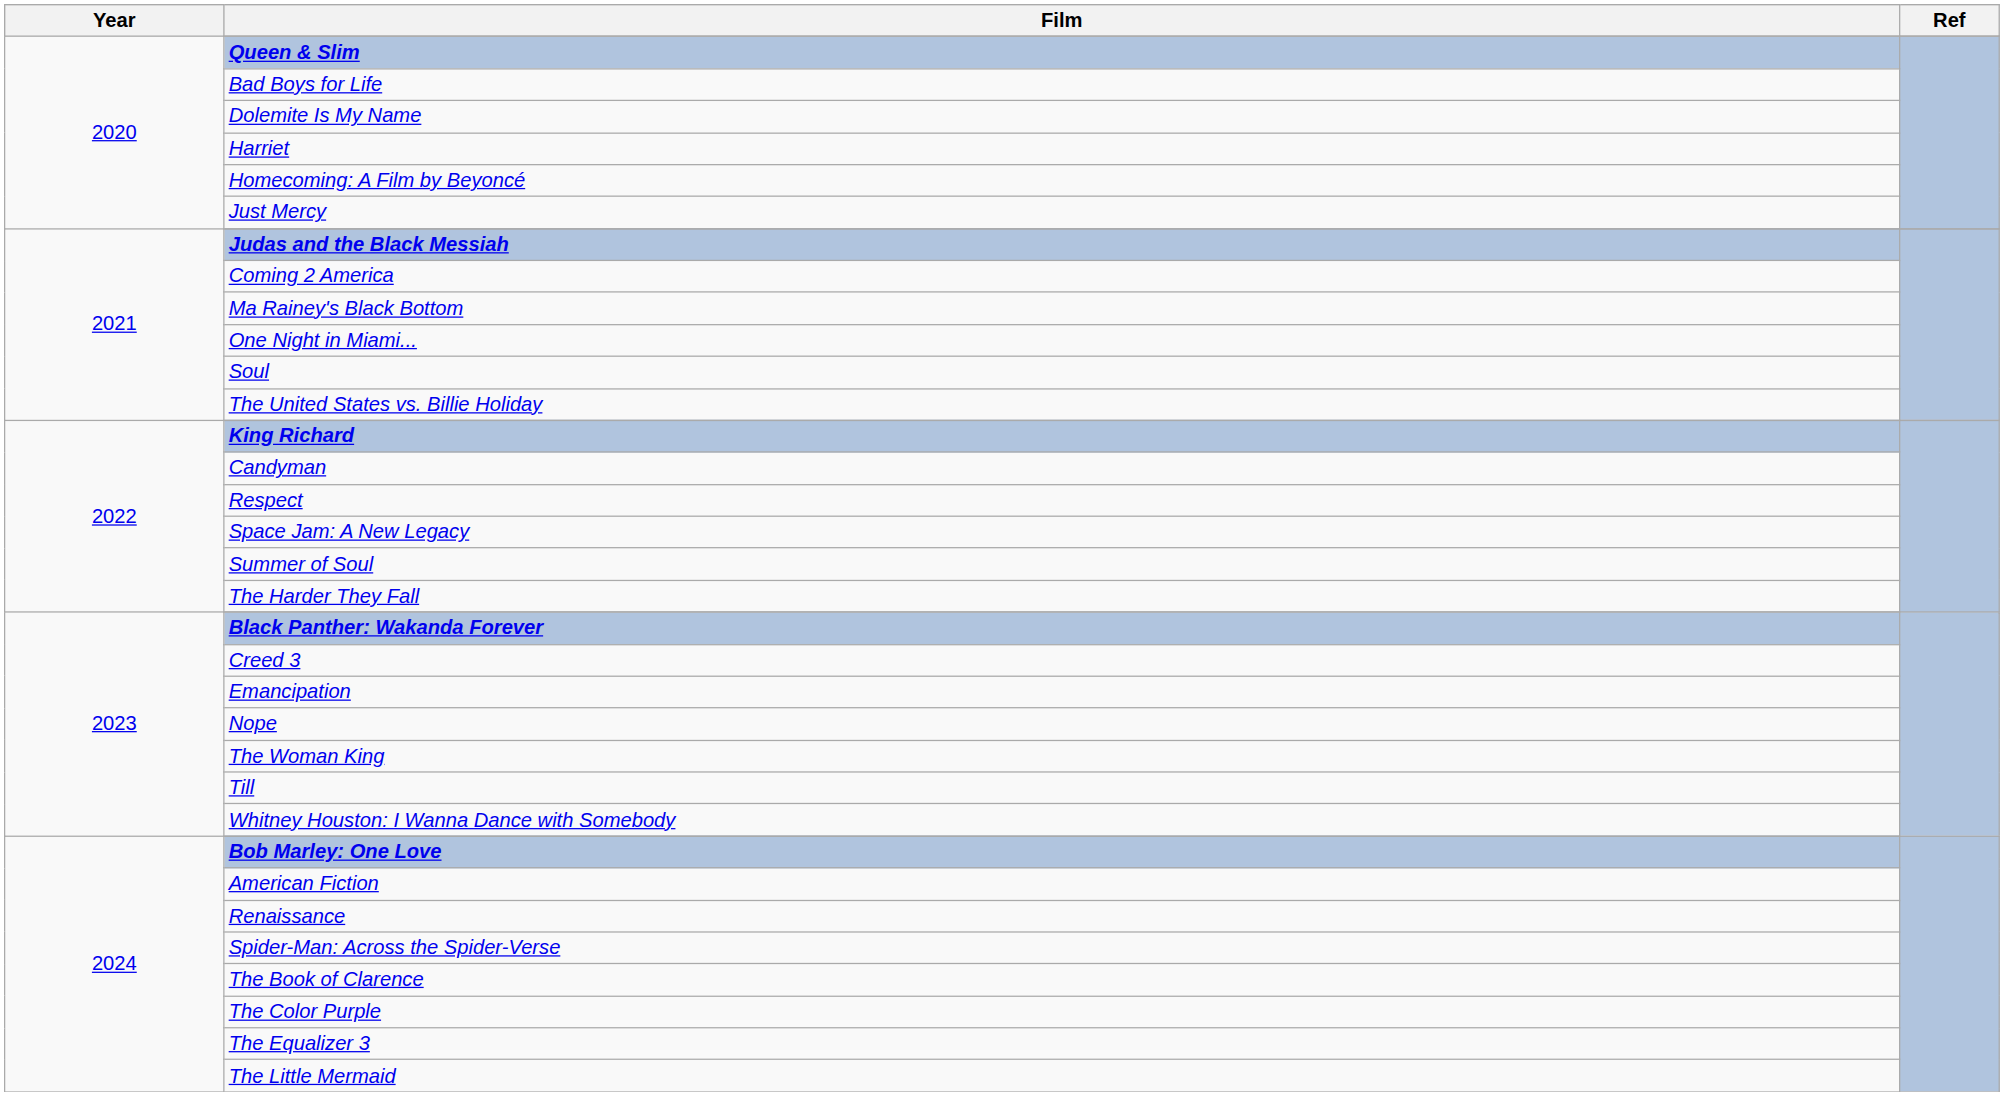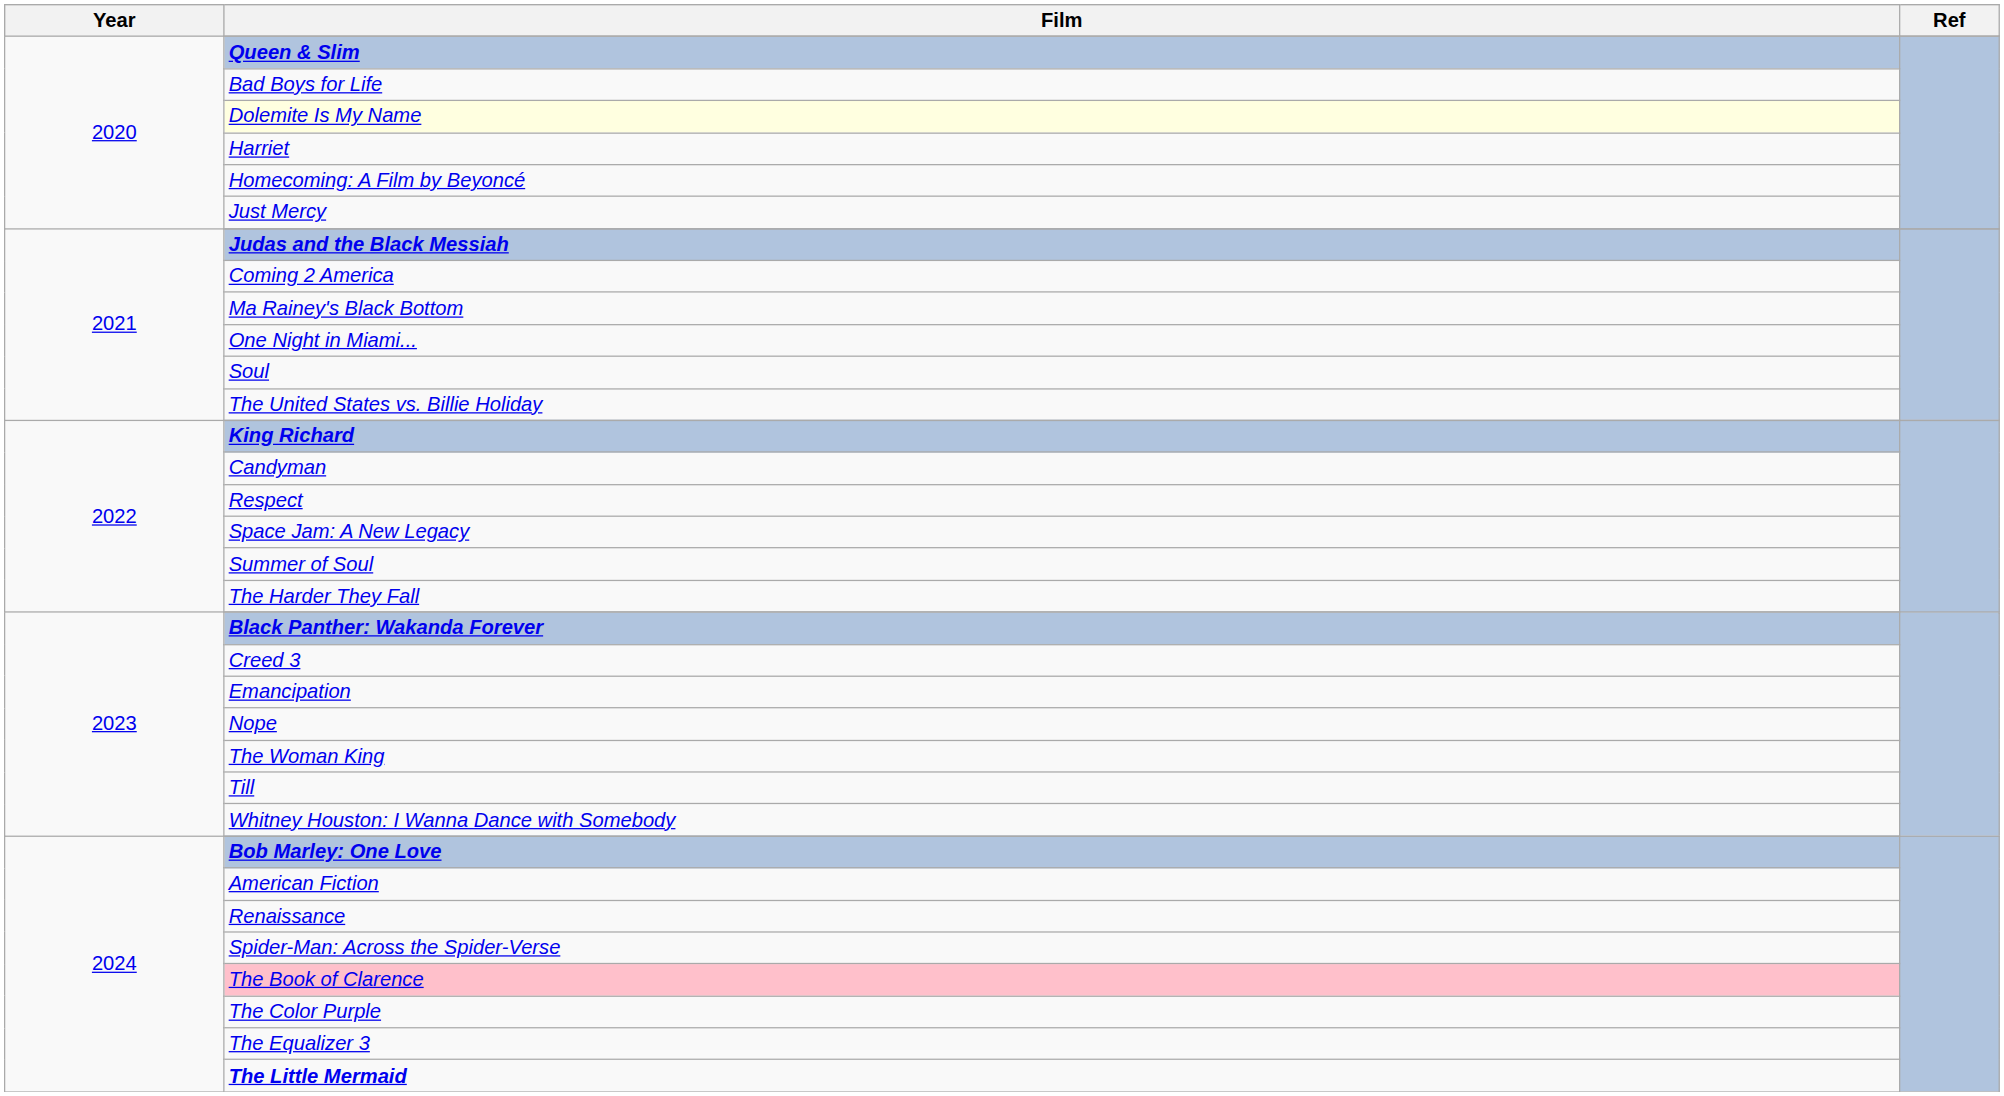(325, 116) no background -> (325, 116) lightyellow background
(326, 979) no background -> (326, 979) pink background
(312, 1075) normal -> (318, 1075) bold
